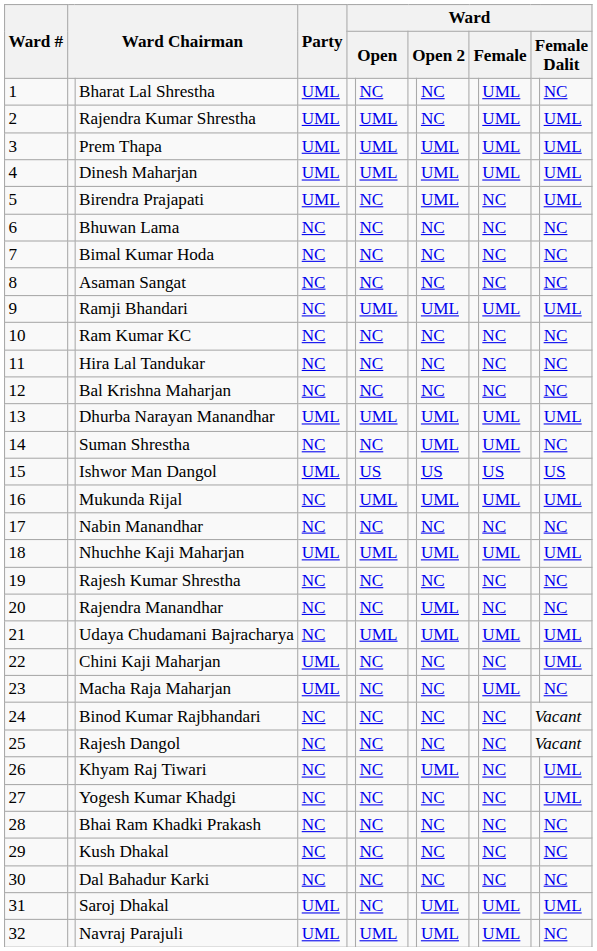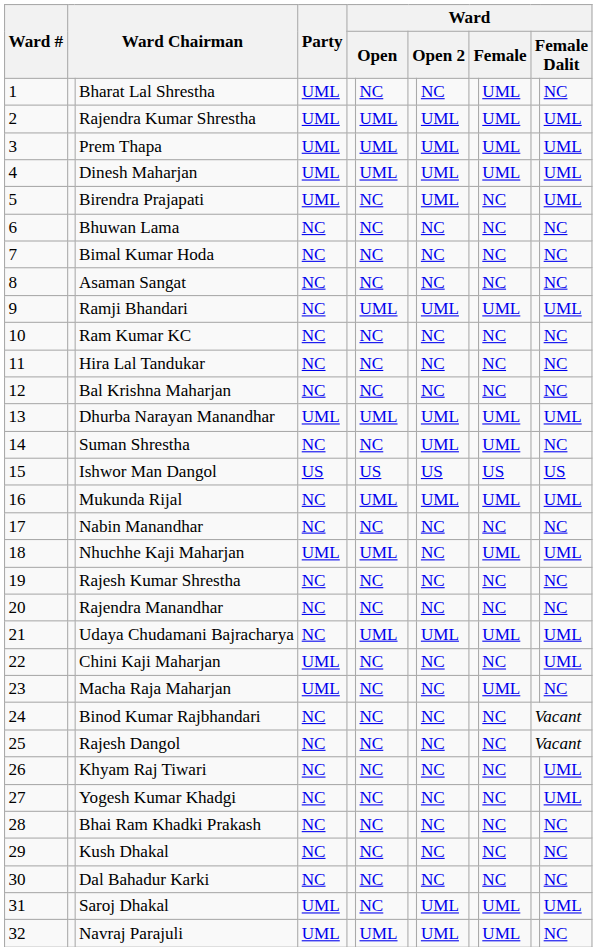(433, 118) NC -> (440, 118) UML
(321, 471) UML -> (313, 471) US
(440, 553) UML -> (433, 553) NC
(440, 607) UML -> (433, 607) NC
(440, 770) UML -> (433, 770) NC
